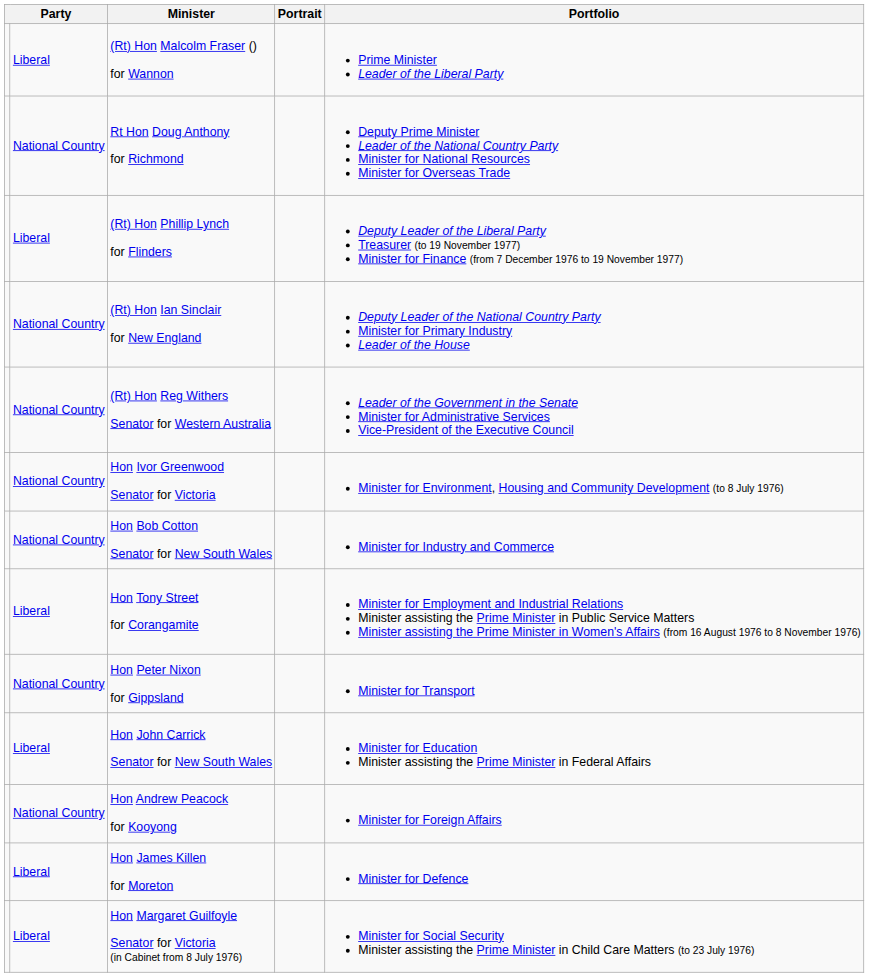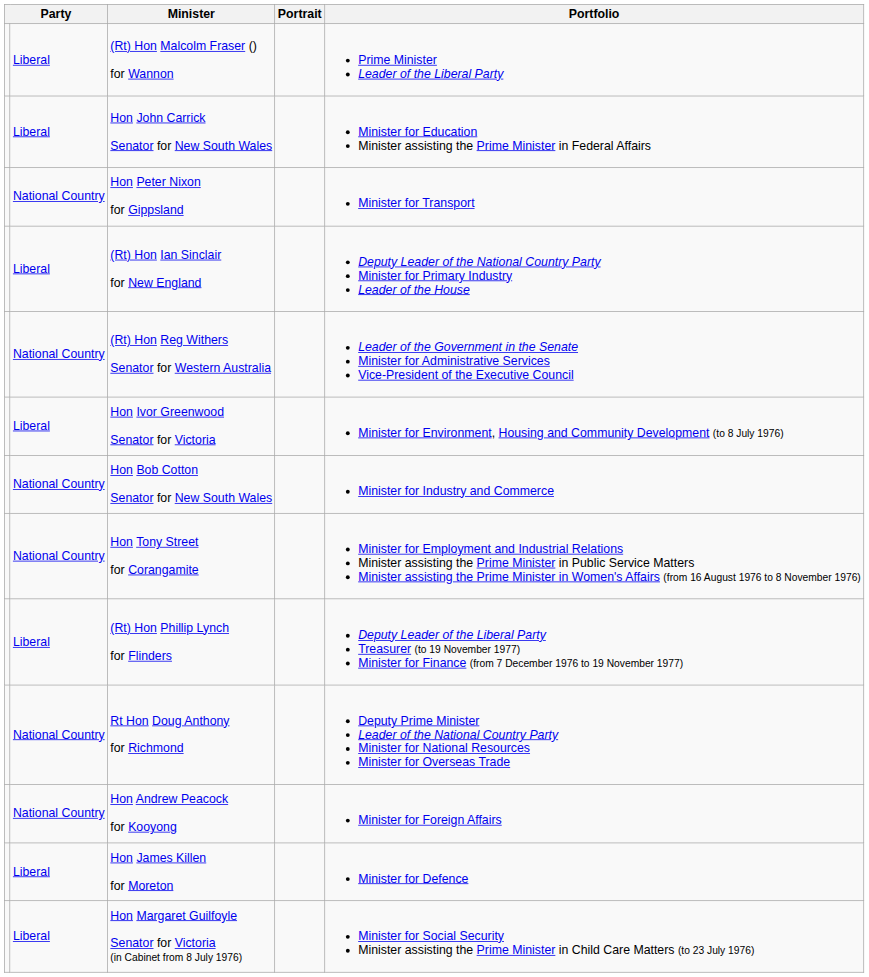rows swapped: (170, 145) <-> (191, 748)
rows swapped: (170, 238) <-> (156, 683)
(59, 324) National Country -> (31, 268) Liberal
(59, 481) National Country -> (31, 426) Liberal
(31, 611) Liberal -> (59, 556) National Country
